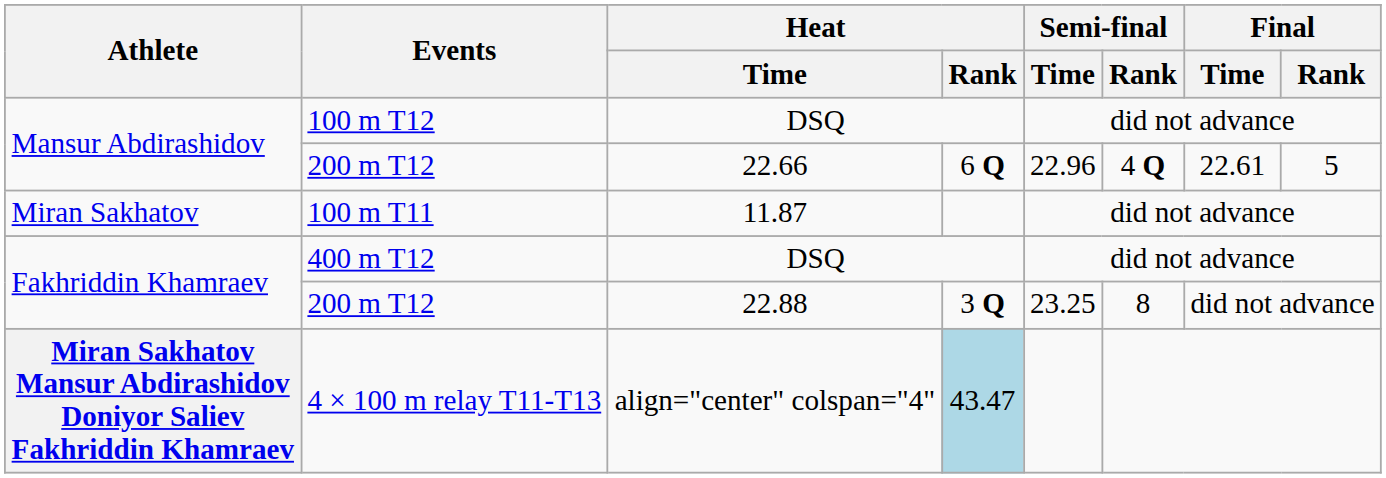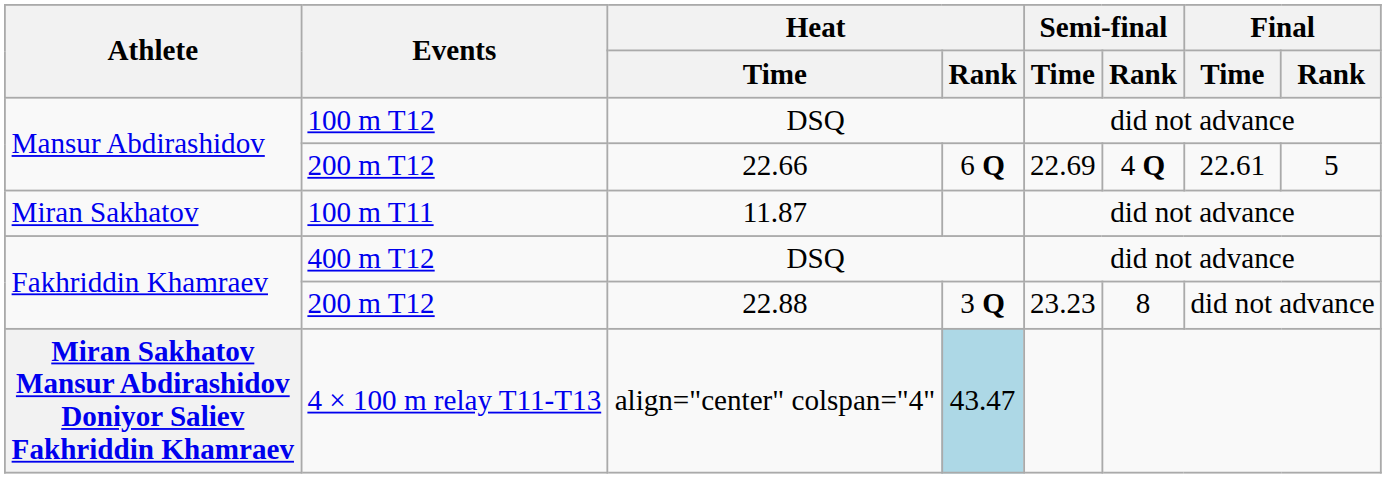(1063, 166) 22.96 -> (1063, 166) 22.69
(1063, 304) 23.25 -> (1063, 304) 23.23
